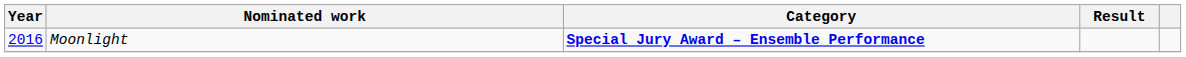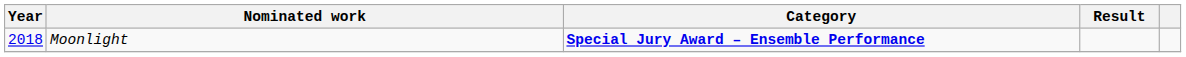(26, 40) 2016 -> (26, 40) 2018
